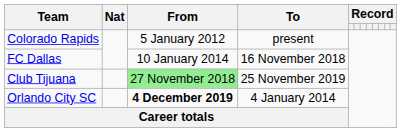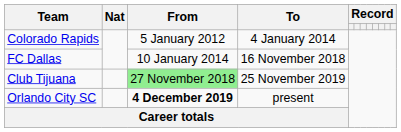(293, 39) present -> (293, 39) 4 January 2014
(293, 98) 4 January 2014 -> (293, 98) present
